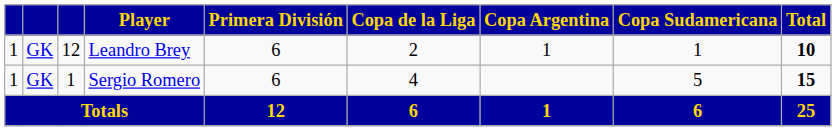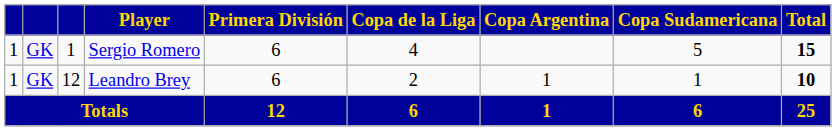rows swapped: (144, 80) <-> (139, 50)
